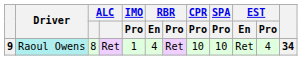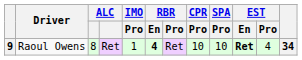(52, 47) paleturquoise background -> (52, 47) no background
(154, 47) normal -> (154, 47) bold
(244, 47) normal -> (244, 47) bold
